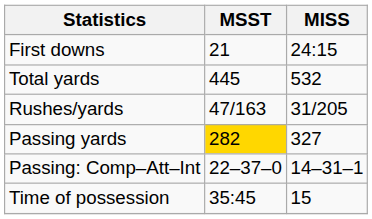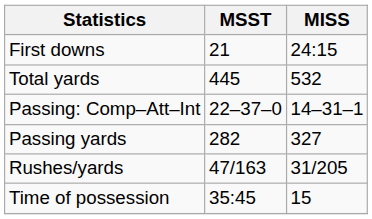rows swapped: (66, 109) <-> (105, 168)
(225, 138) gold background -> (225, 138) no background
